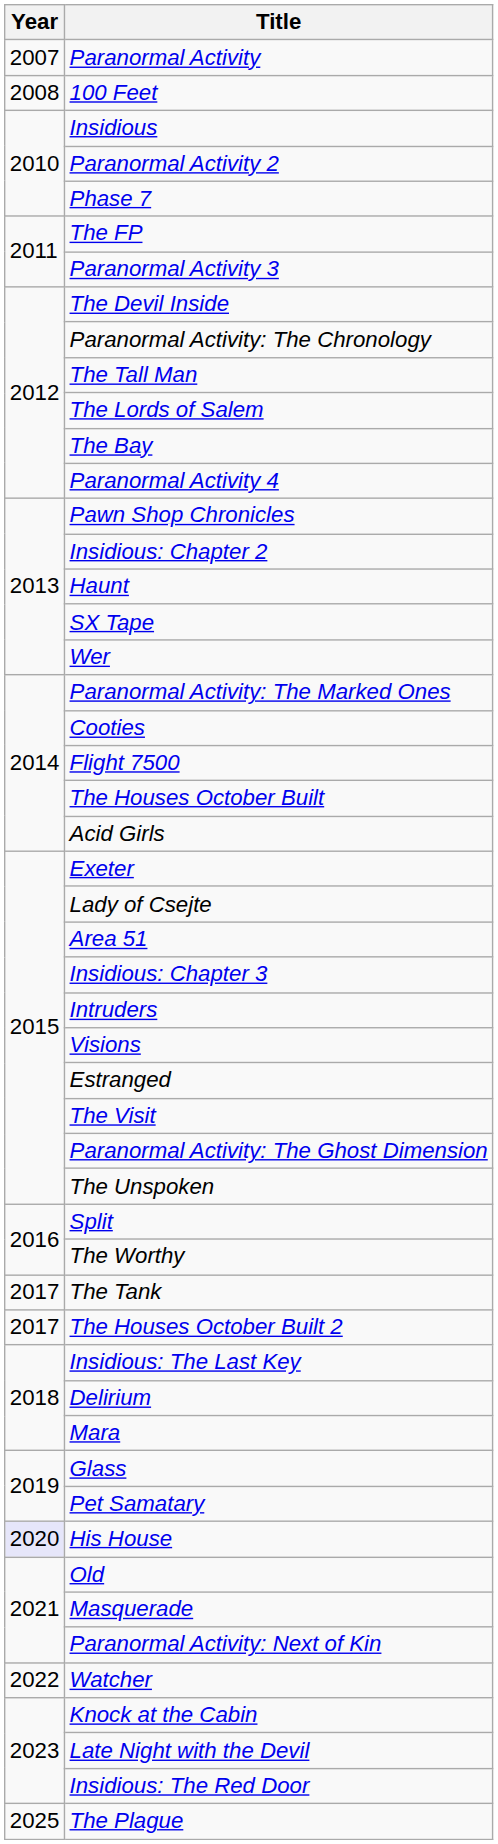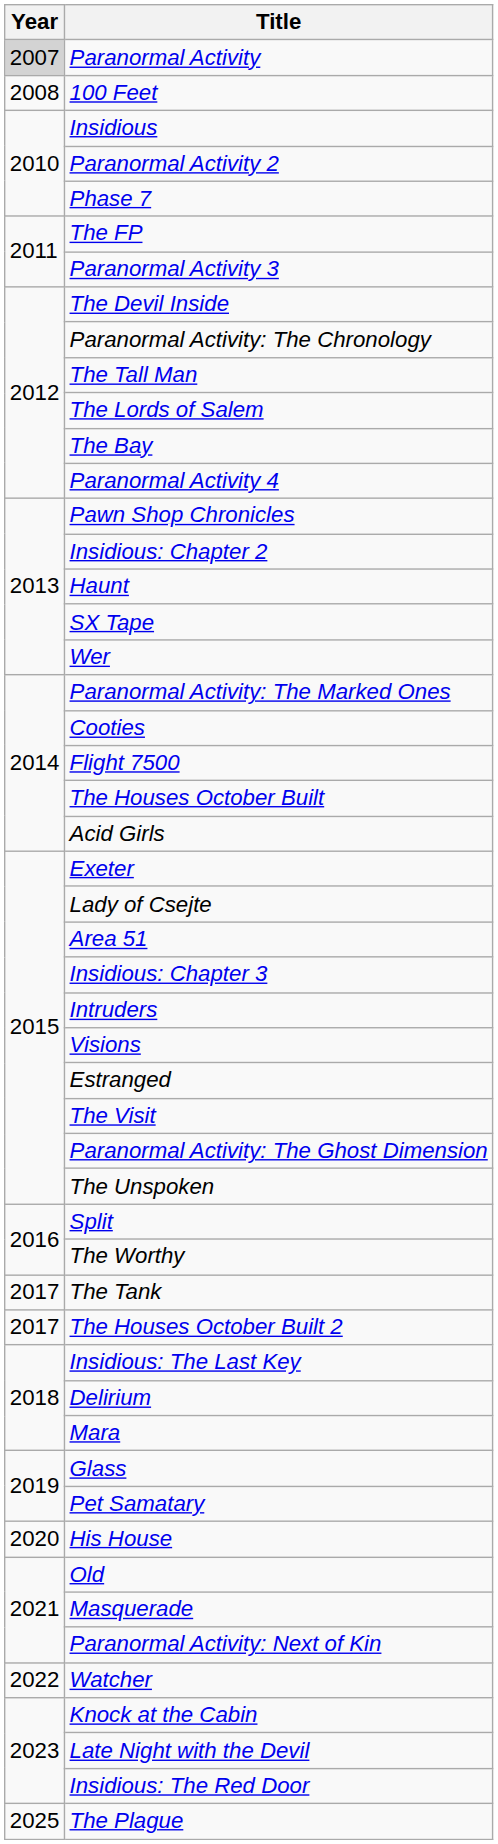(35, 57) no background -> (35, 57) lightgrey background
(35, 1538) lavender background -> (35, 1538) no background
